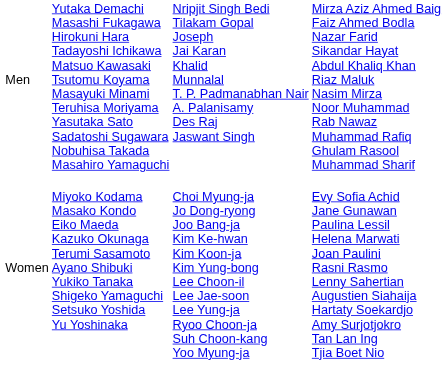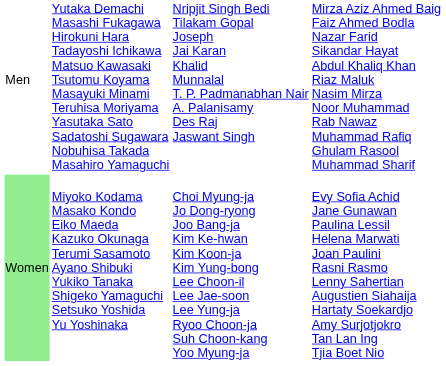(27, 267) no background -> (27, 267) lightgreen background
